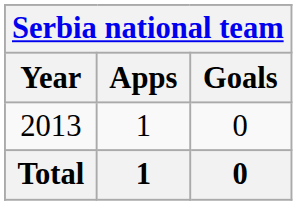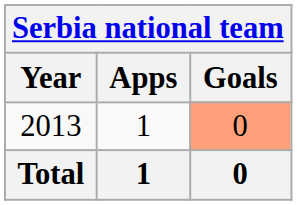(240, 125) no background -> (240, 125) lightsalmon background
